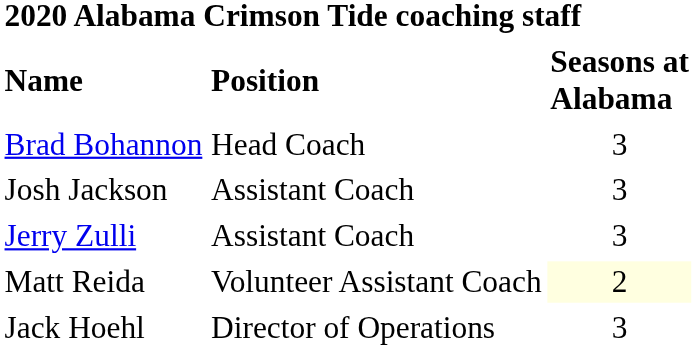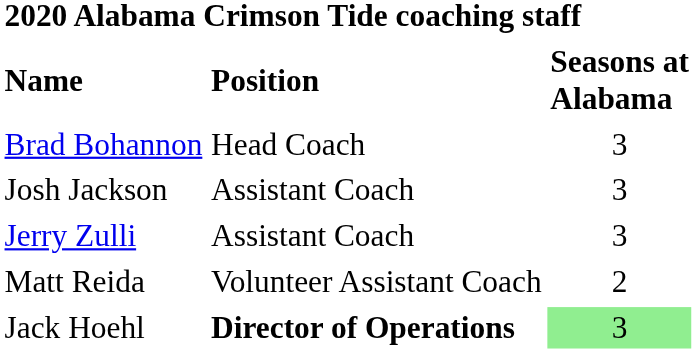(620, 281) lightyellow background -> (620, 281) no background
(353, 327) normal -> (363, 327) bold
(620, 327) no background -> (620, 327) lightgreen background
